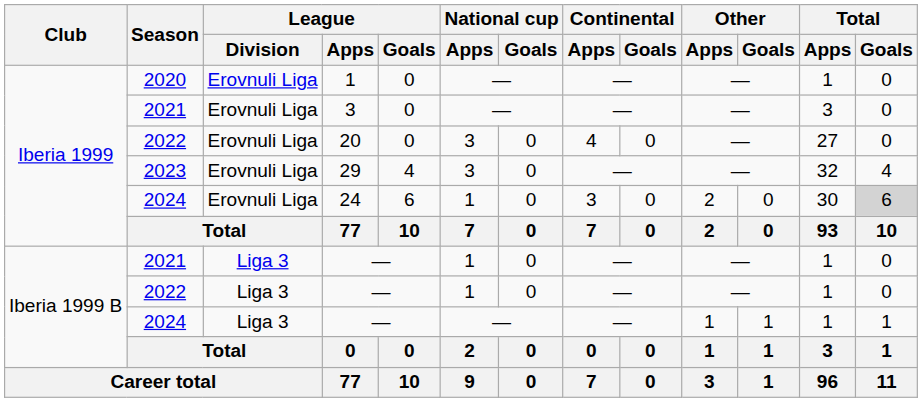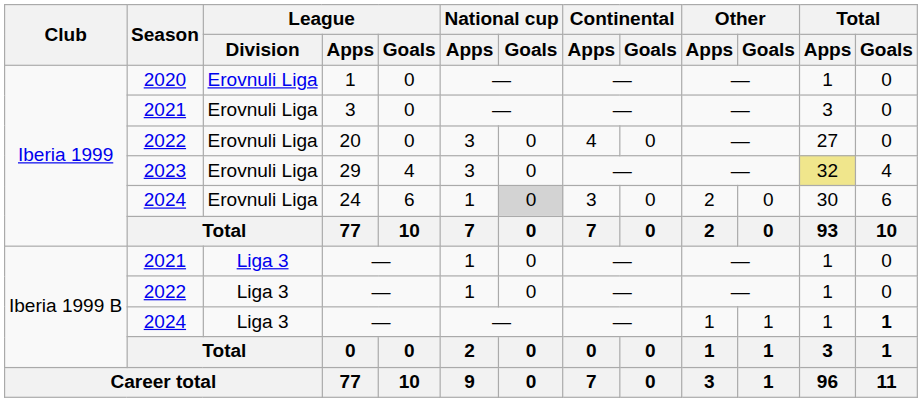(827, 170) no background -> (827, 170) khaki background
(531, 200) no background -> (531, 200) lightgrey background
(886, 200) lightgrey background -> (886, 200) no background
(886, 321) normal -> (886, 321) bold
